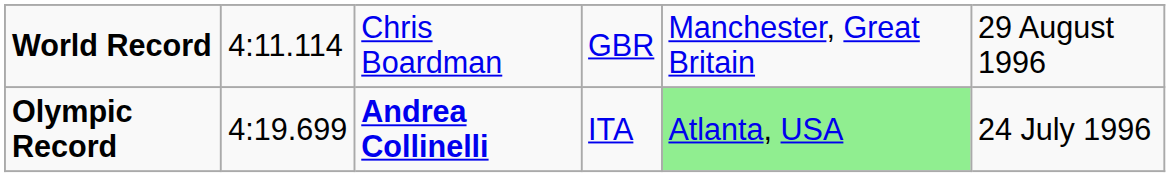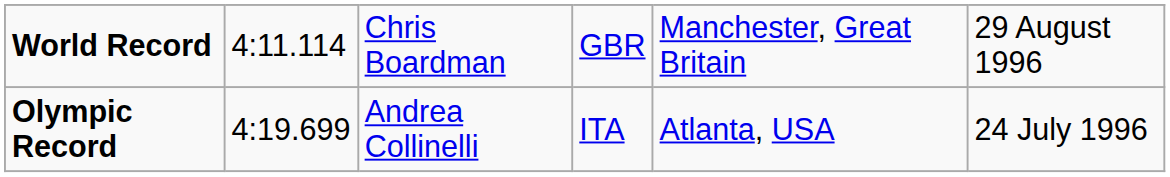(425, 128) bold -> (422, 128) normal
(756, 128) lightgreen background -> (747, 128) no background
